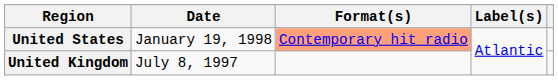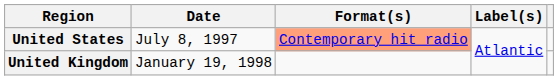(204, 40) January 19, 1998 -> (186, 40) July 8, 1997
(186, 63) July 8, 1997 -> (204, 63) January 19, 1998
